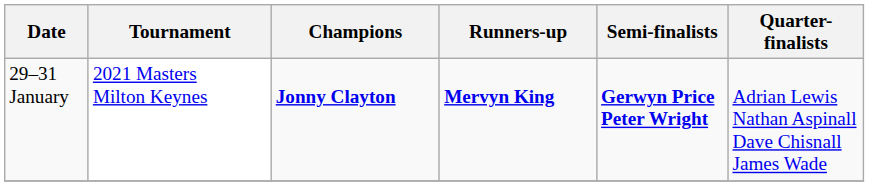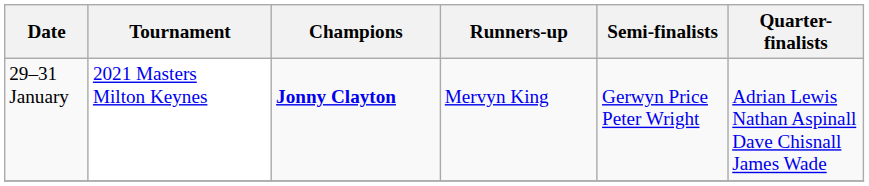(499, 96) bold -> (497, 96) normal
(658, 107) bold -> (655, 107) normal
